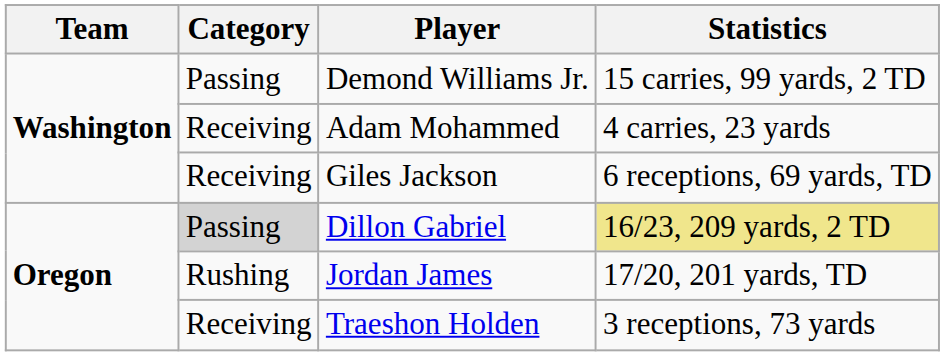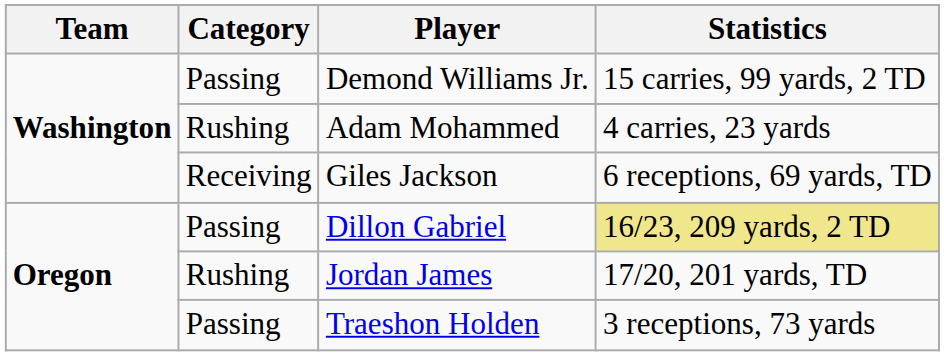(249, 127) Receiving -> (237, 127) Rushing
(233, 226) lightgrey background -> (233, 226) no background
(249, 324) Receiving -> (233, 324) Passing
